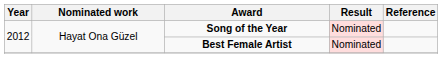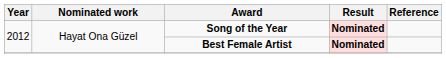(356, 28) normal -> (358, 28) bold
(356, 45) normal -> (358, 45) bold
